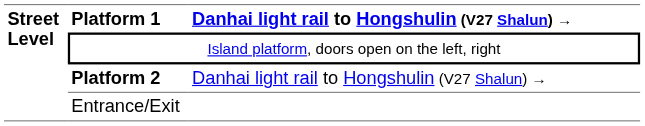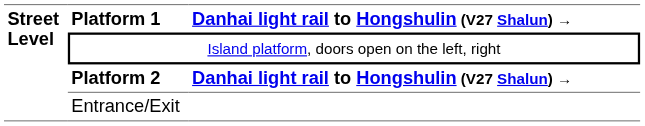(369, 78) normal -> (382, 78) bold
